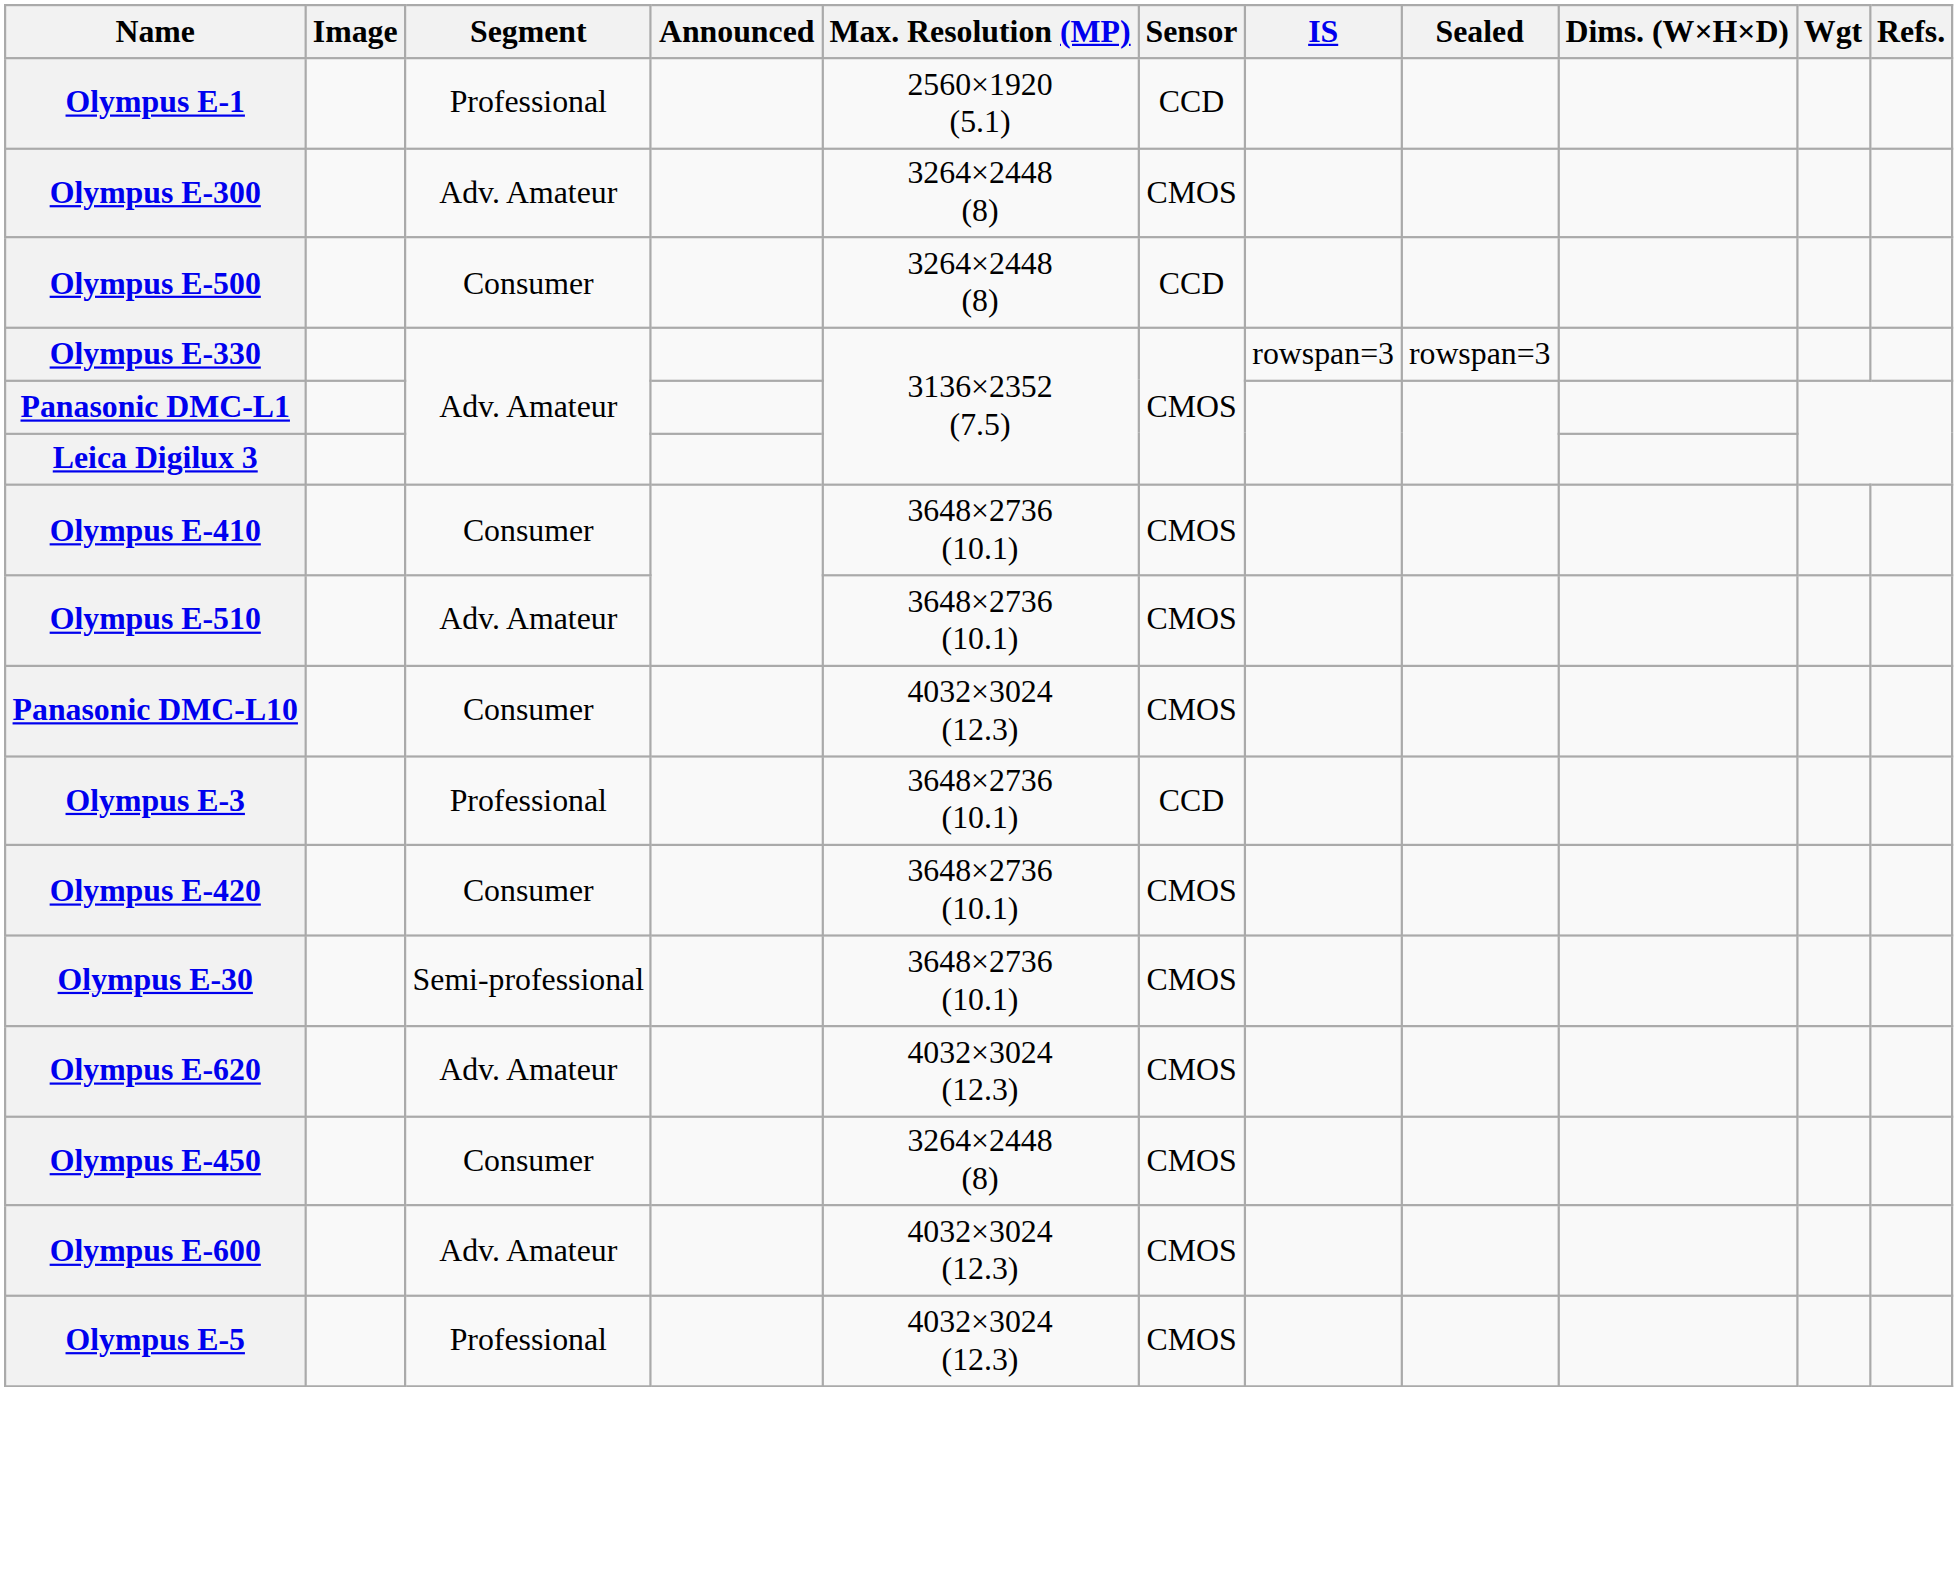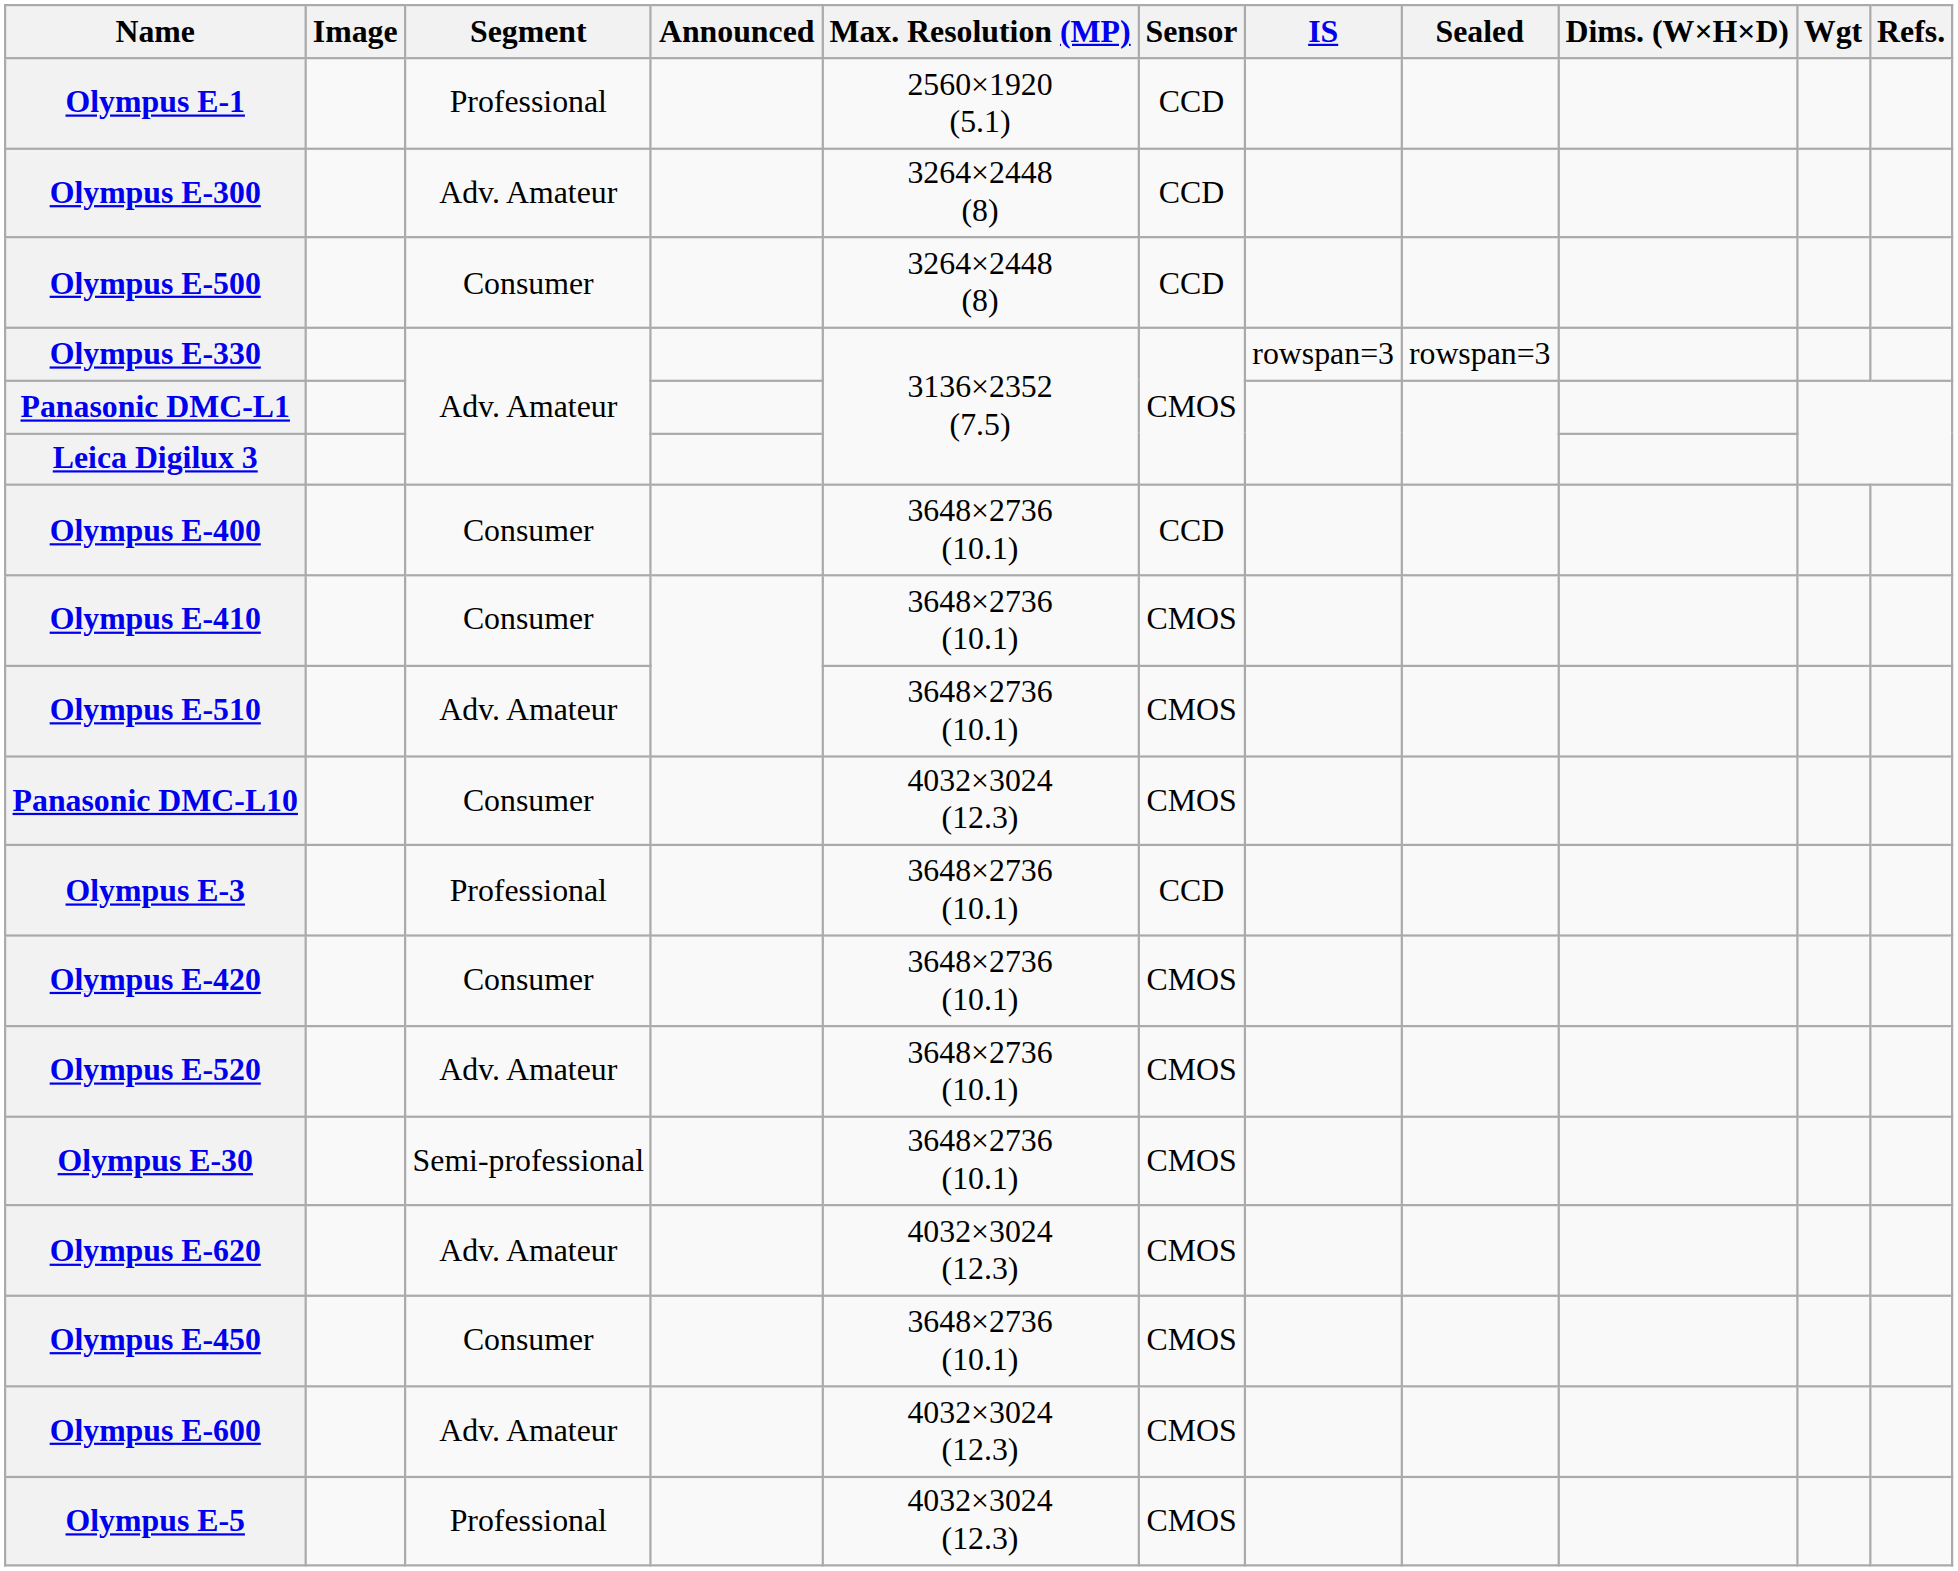(1192, 192) CMOS -> (1191, 192) CCD
+ row: (155, 530)
+ row: (155, 1070)
(980, 1160) 3264×2448 (8) -> (980, 1340) 3648×2736 (10.1)
